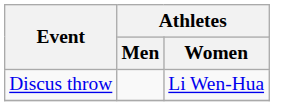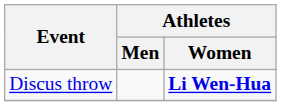(216, 85) normal -> (220, 85) bold
